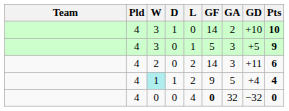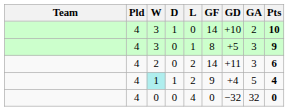columns swapped: (232, 13) <-> (254, 13)
(212, 47) 5 -> (212, 47) 8
(212, 98) bold -> (212, 98) normal
